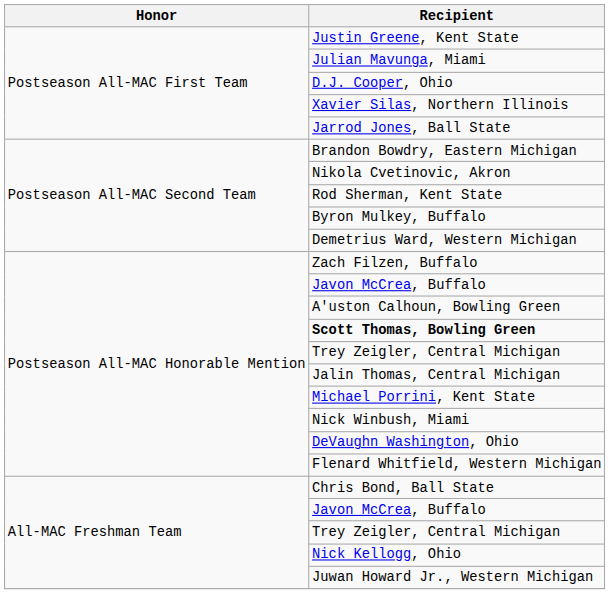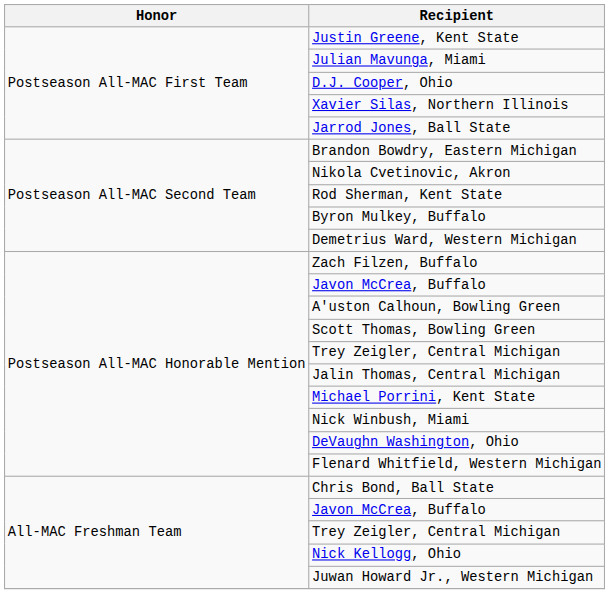(424, 330) bold -> (424, 330) normal
